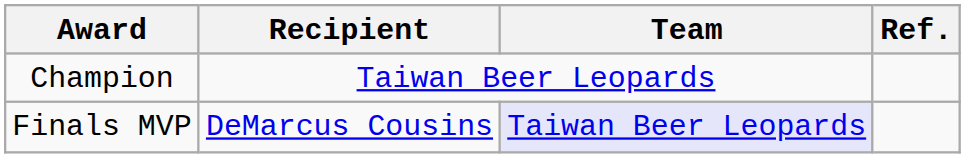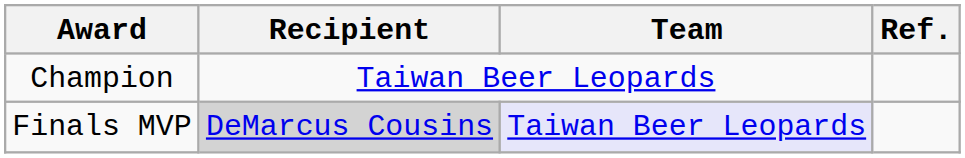(349, 127) no background -> (349, 127) lightgrey background
